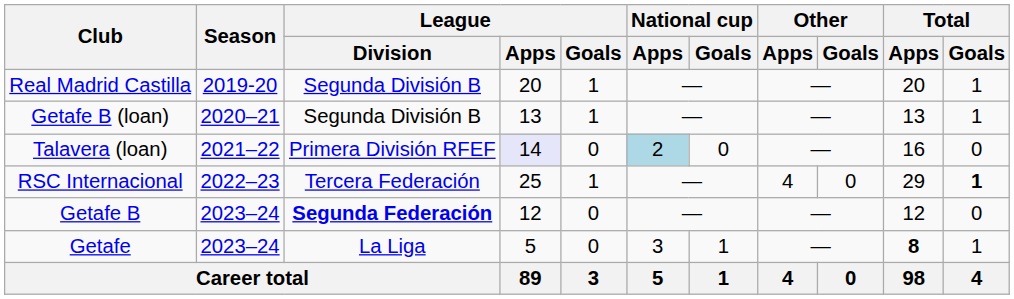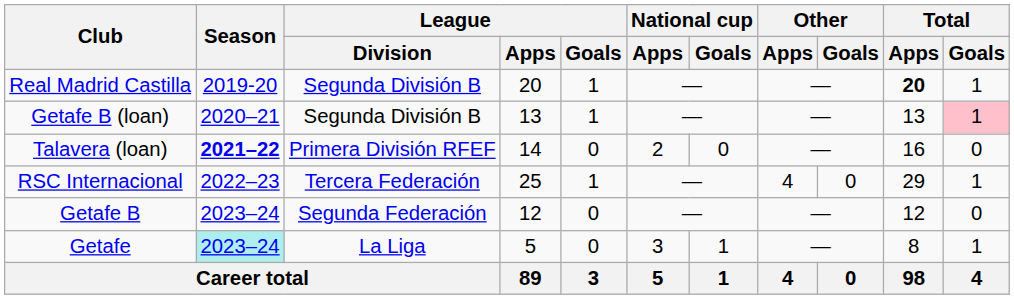(914, 85) normal -> (914, 85) bold
(977, 117) no background -> (977, 117) pink background
(240, 149) normal -> (240, 149) bold
(530, 149) lavender background -> (530, 149) no background
(658, 149) lightblue background -> (658, 149) no background
(977, 181) bold -> (977, 181) normal
(392, 213) bold -> (392, 213) normal
(240, 246) no background -> (240, 246) paleturquoise background
(914, 246) bold -> (914, 246) normal
